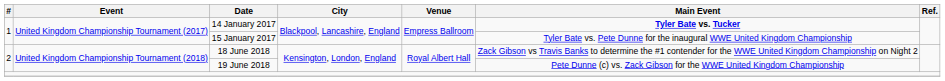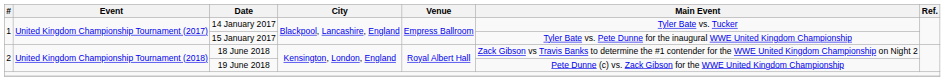(698, 24) bold -> (698, 24) normal
